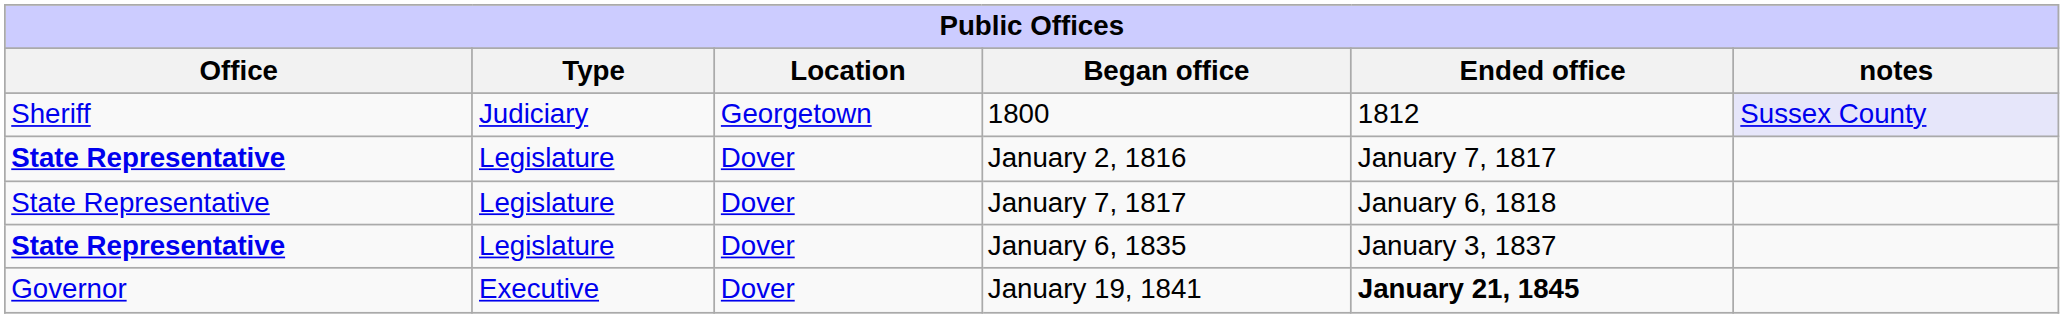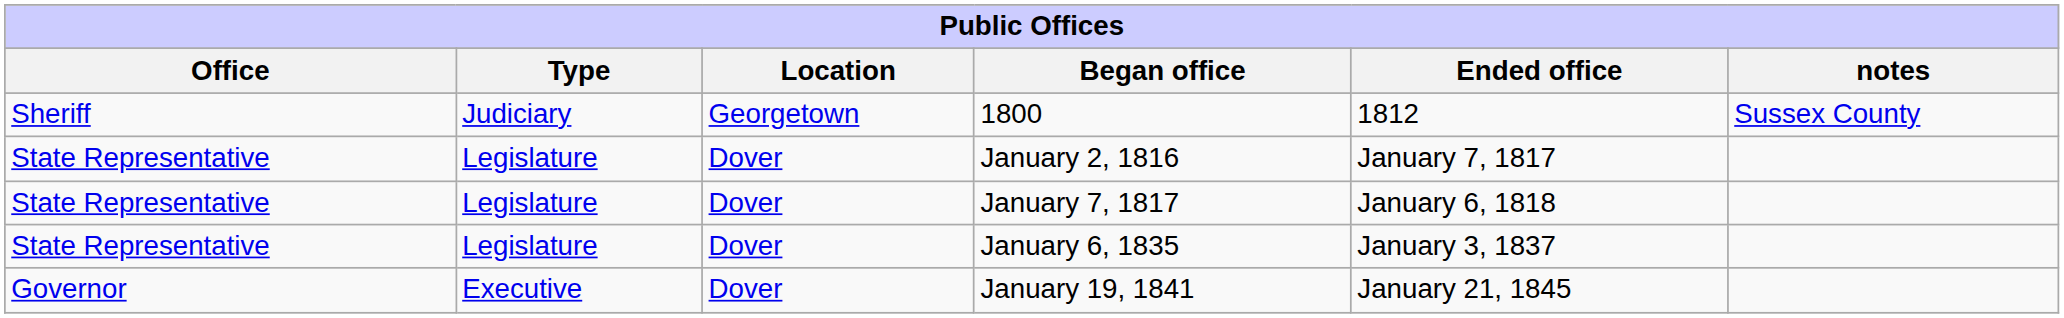(1833, 114) lavender background -> (1827, 114) no background
(148, 158) bold -> (140, 158) normal
(148, 245) bold -> (140, 245) normal
(1469, 289) bold -> (1464, 289) normal
